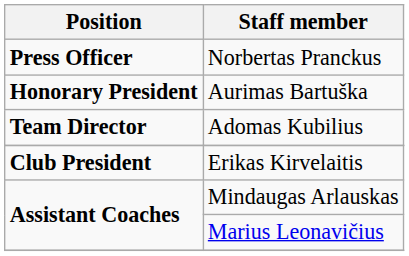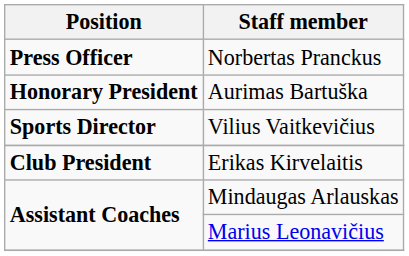- row: (285, 127)
+ row: (291, 127)
